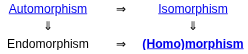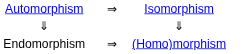(193, 43) bold -> (179, 43) normal
